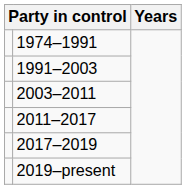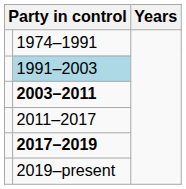(57, 68) no background -> (57, 68) lightblue background
(56, 94) normal -> (56, 94) bold
(57, 145) normal -> (57, 145) bold
